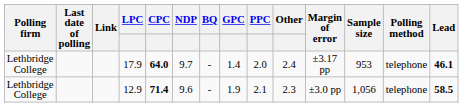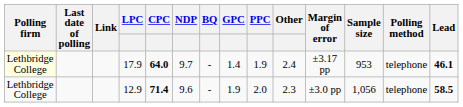(30, 64) no background -> (30, 64) lightyellow background
(260, 64) 2.0 -> (260, 64) 1.9
(260, 90) 2.1 -> (260, 90) 2.0
